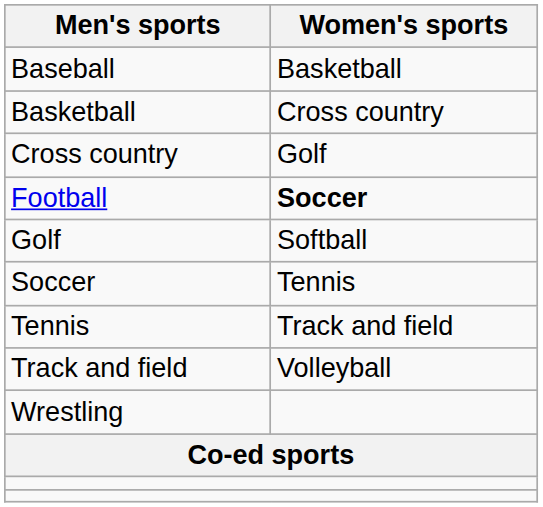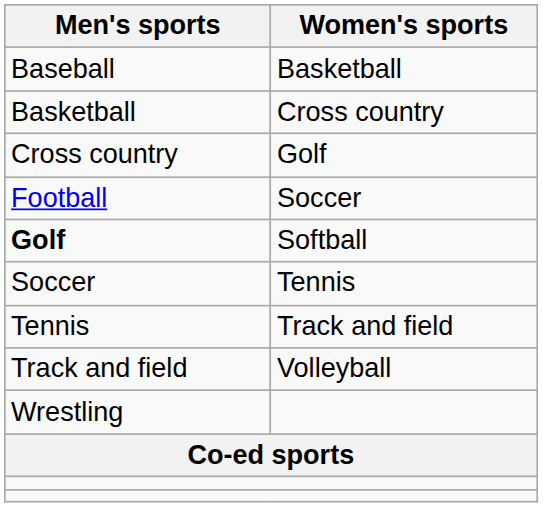(322, 197) bold -> (319, 197) normal
(36, 240) normal -> (38, 240) bold
